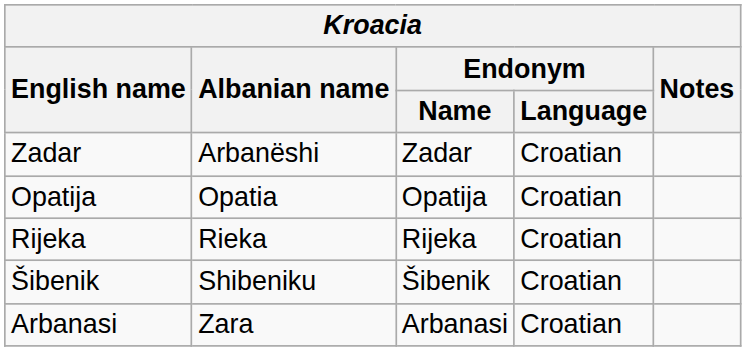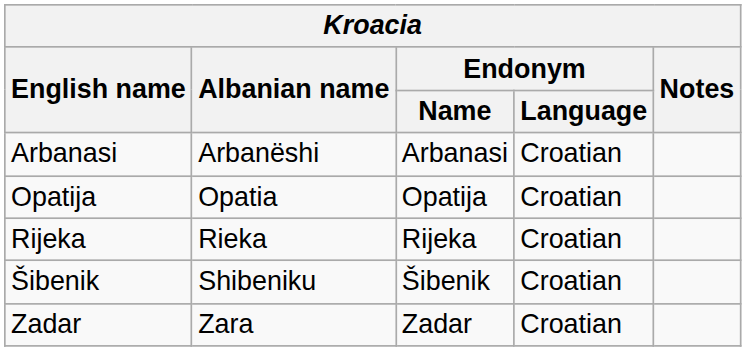(46, 153) Zadar -> (64, 153) Arbanasi
(437, 153) Zadar -> (455, 153) Arbanasi
(64, 324) Arbanasi -> (46, 324) Zadar
(455, 324) Arbanasi -> (437, 324) Zadar
